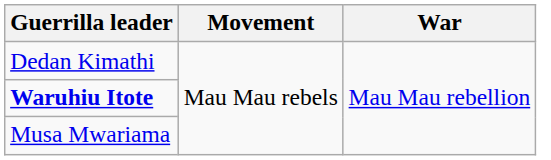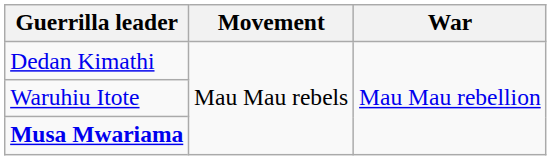(82, 97) bold -> (75, 97) normal
(90, 135) normal -> (97, 135) bold
